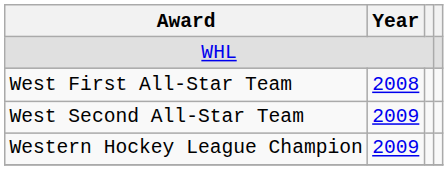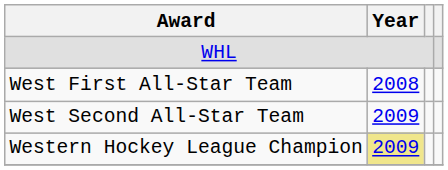(396, 149) no background -> (396, 149) khaki background
